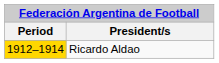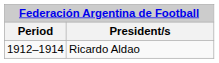(35, 49) gold background -> (35, 49) no background
